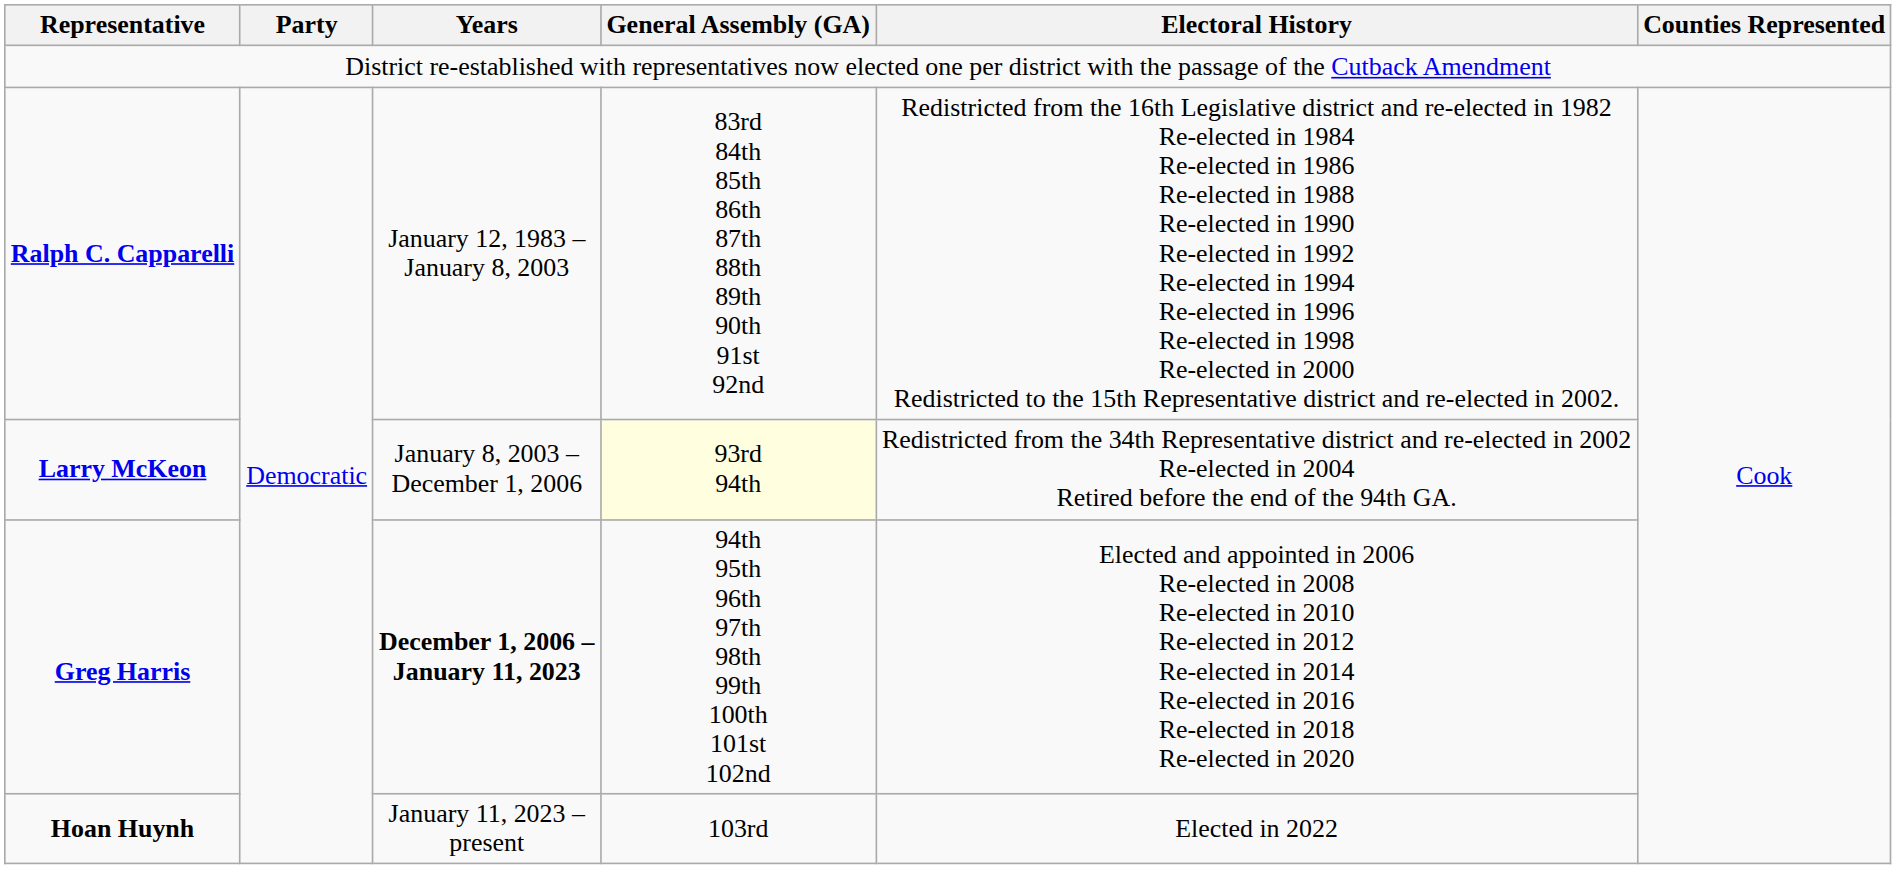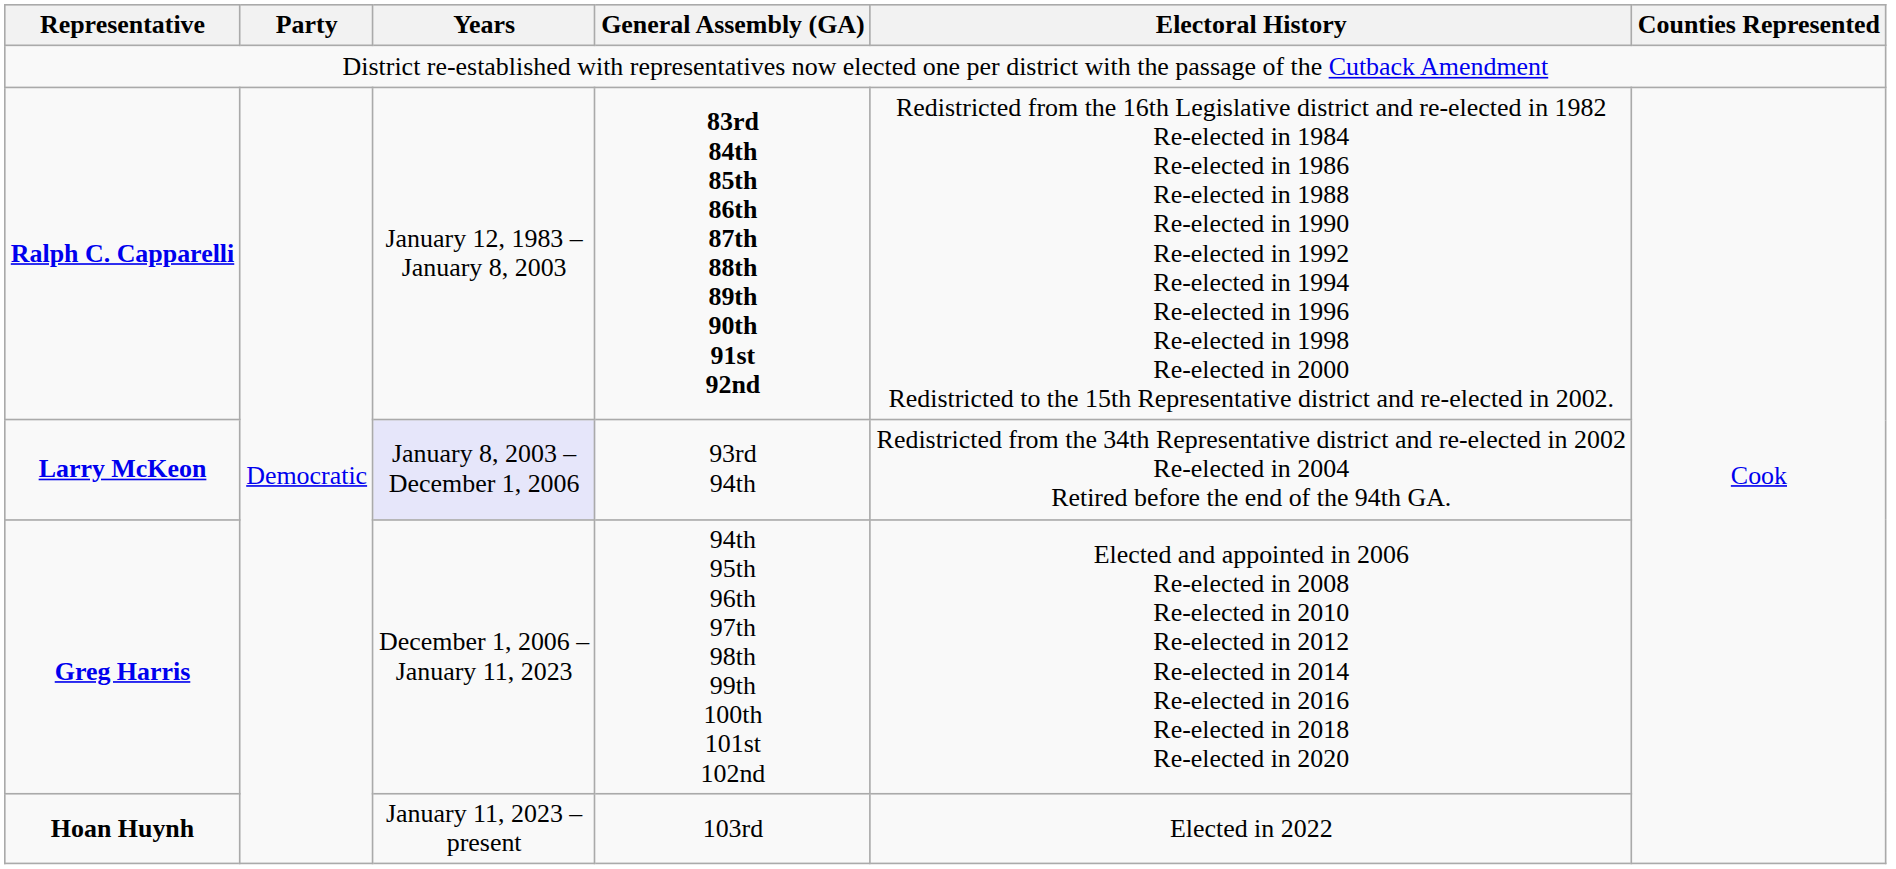(738, 253) normal -> (733, 253) bold
(487, 469) no background -> (484, 469) lavender background
(738, 469) lightyellow background -> (733, 469) no background
(487, 656) bold -> (484, 656) normal
